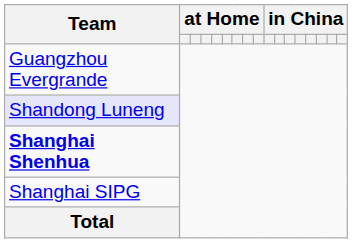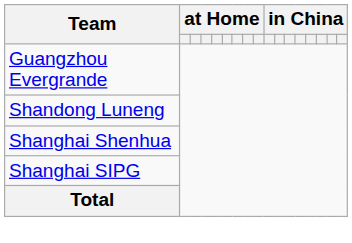(87, 110) lavender background -> (87, 110) no background
(52, 151) bold -> (90, 140) normal
